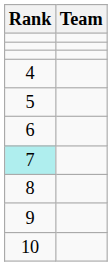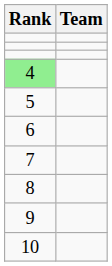(30, 73) no background -> (30, 73) lightgreen background
(30, 159) paleturquoise background -> (30, 159) no background
